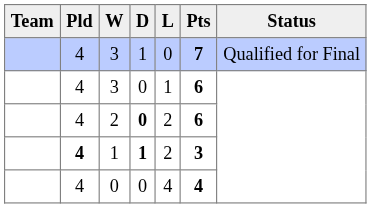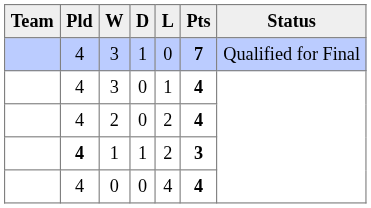(199, 87) 6 -> (199, 87) 4
(143, 120) bold -> (143, 120) normal
(199, 120) 6 -> (199, 120) 4
(143, 153) bold -> (143, 153) normal
